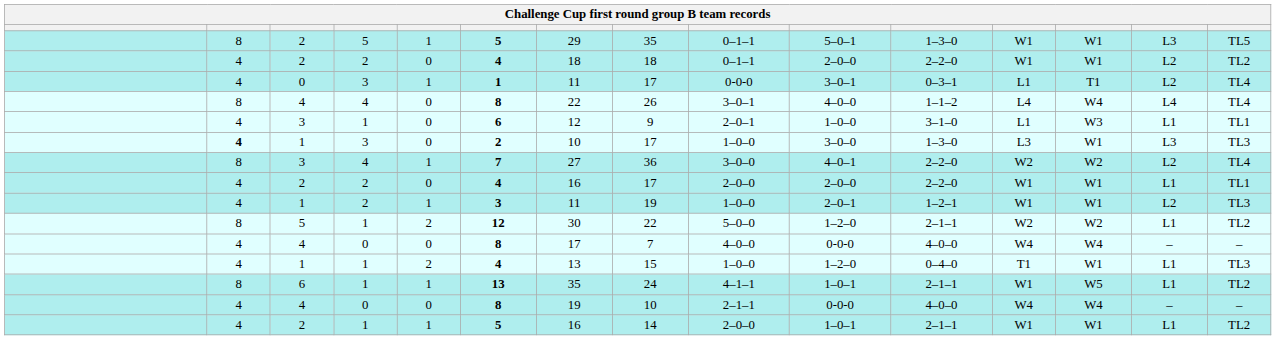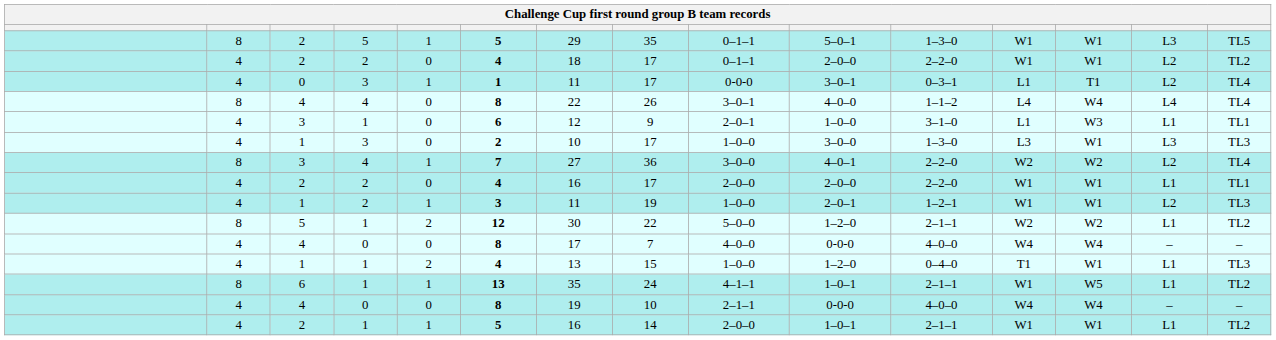(650, 61) 18 -> (650, 61) 17
(239, 142) bold -> (239, 142) normal
